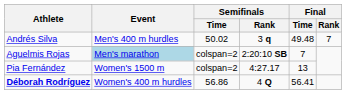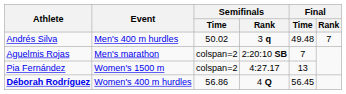(127, 54) lightblue background -> (127, 54) no background
(303, 83) 56.41 -> (303, 83) 56.45
